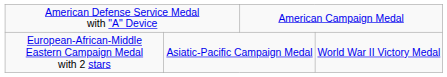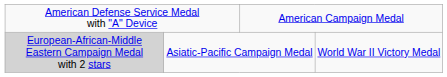(84, 52) no background -> (84, 52) lightgrey background
